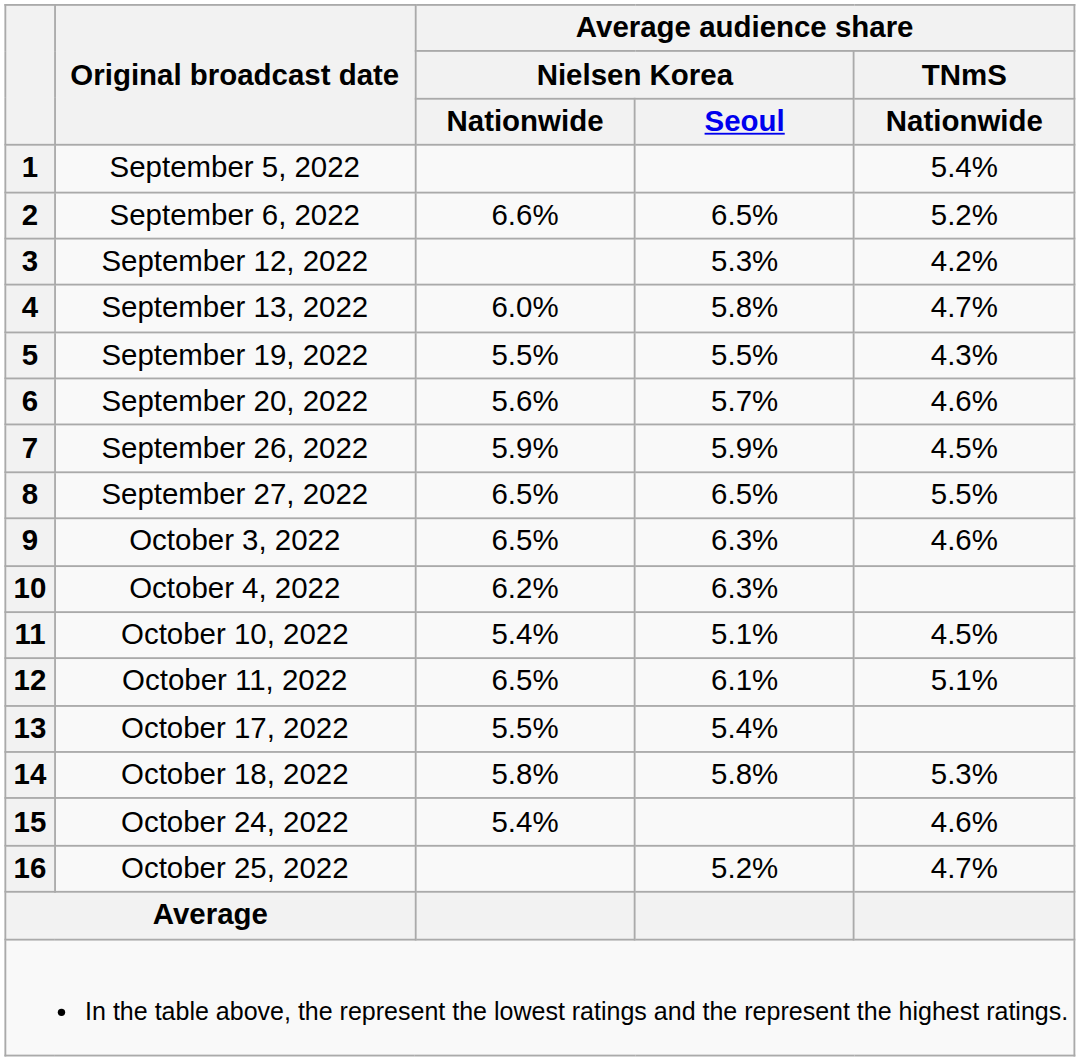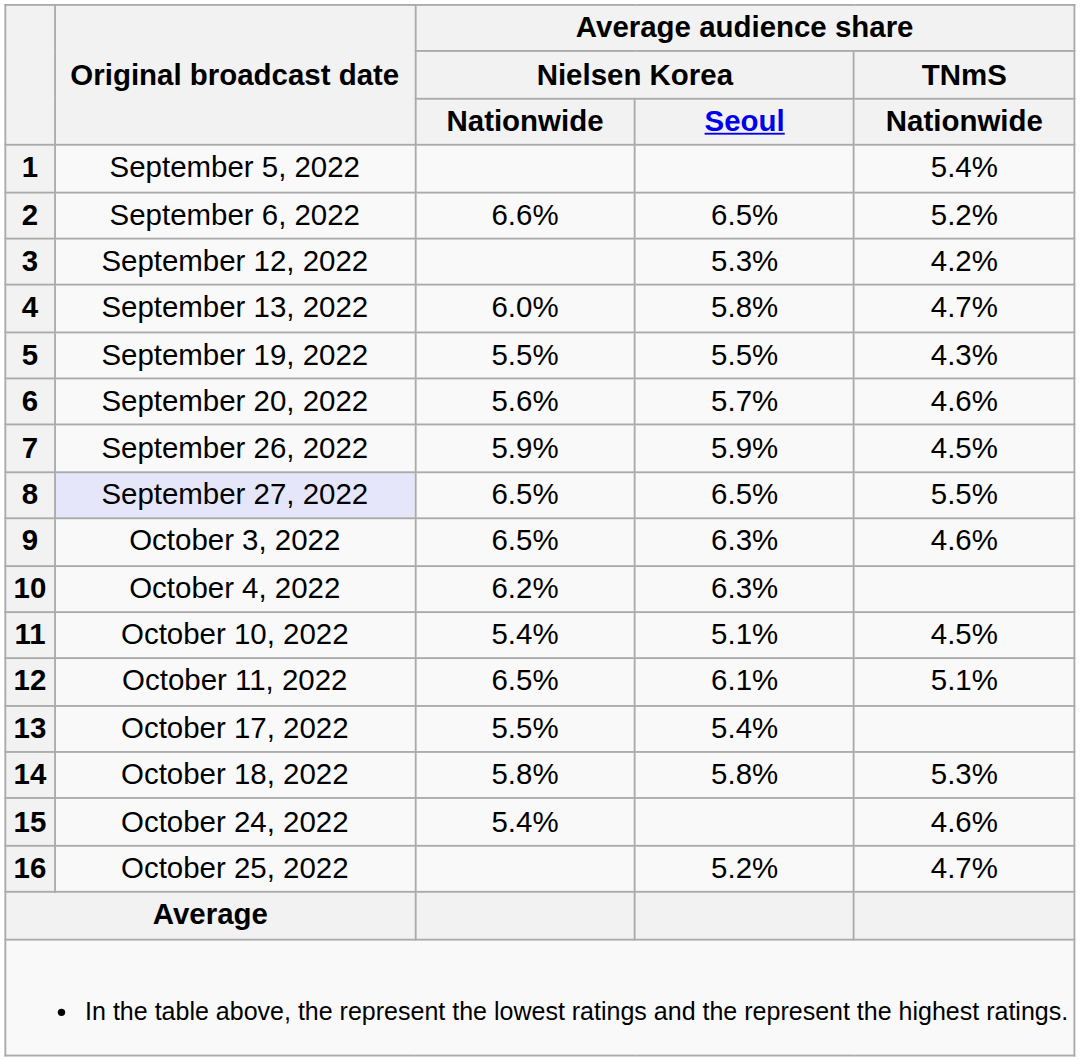(235, 494) no background -> (235, 494) lavender background
